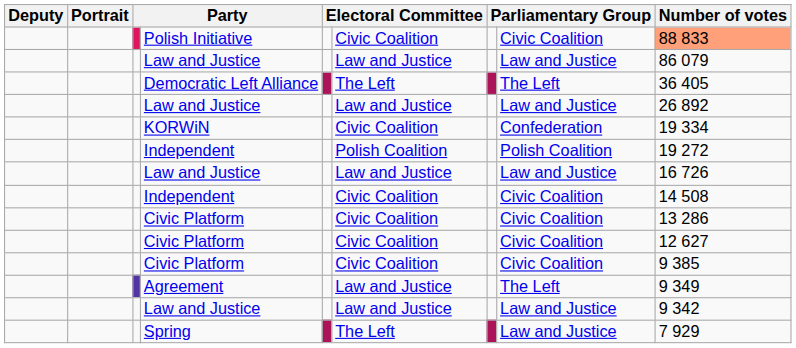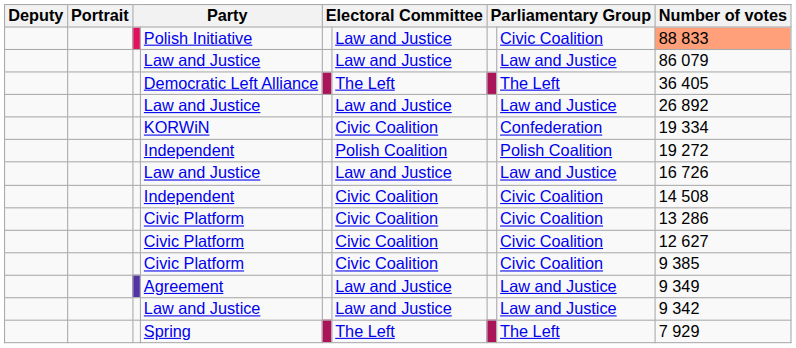(387, 38) Civic Coalition -> (393, 38) Law and Justice
(530, 286) The Left -> (558, 286) Law and Justice
(558, 331) Law and Justice -> (530, 331) The Left
